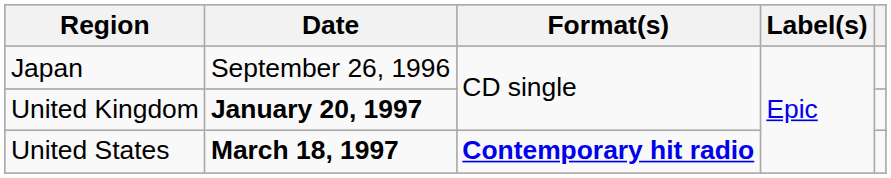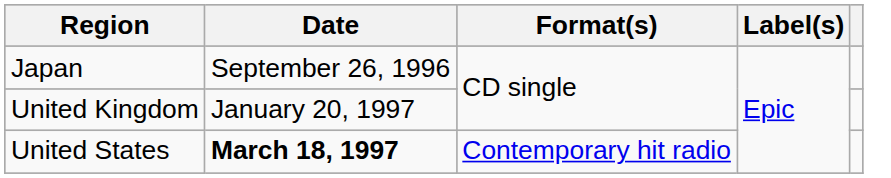(317, 109) bold -> (313, 109) normal
(608, 151) bold -> (597, 151) normal
